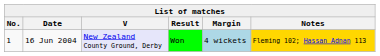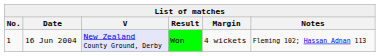(225, 41) lightblue background -> (225, 41) no background
(310, 41) gold background -> (310, 41) no background
